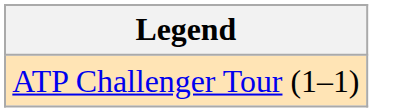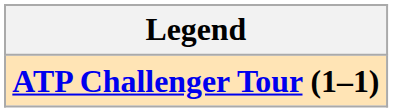(186, 80) normal -> (196, 80) bold
